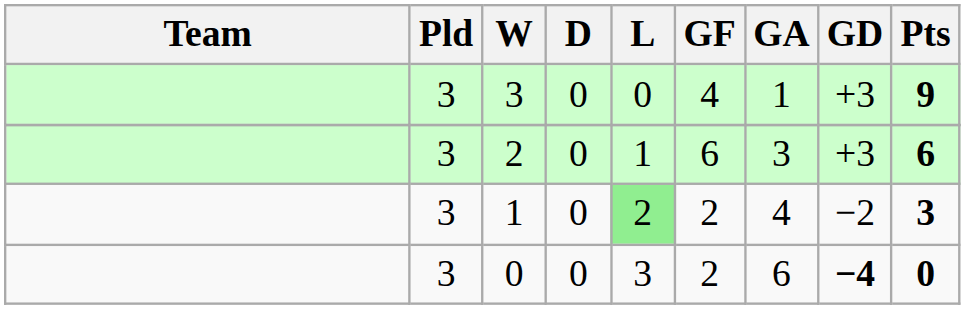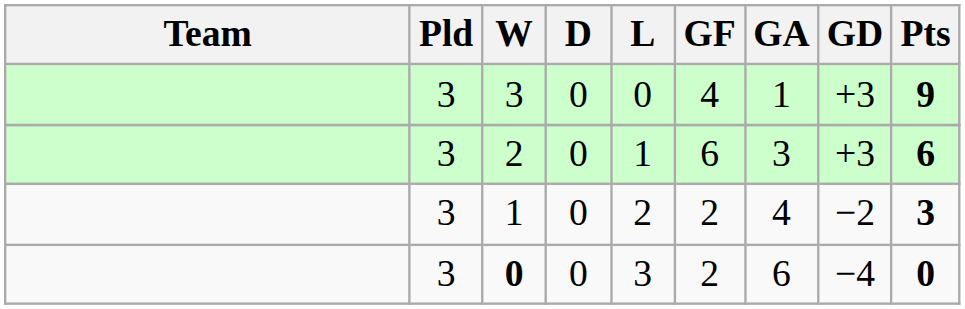(643, 213) lightgreen background -> (643, 213) no background
(514, 272) normal -> (514, 272) bold
(855, 272) bold -> (855, 272) normal
